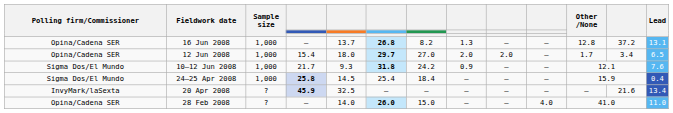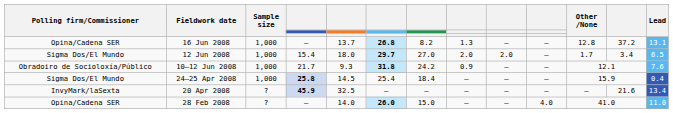(85, 54) Opina/Cadena SER -> (85, 54) Sigma Dos/El Mundo
(85, 66) Sigma Dos/El Mundo -> (85, 66) Obradoiro de Socioloxía/Público
